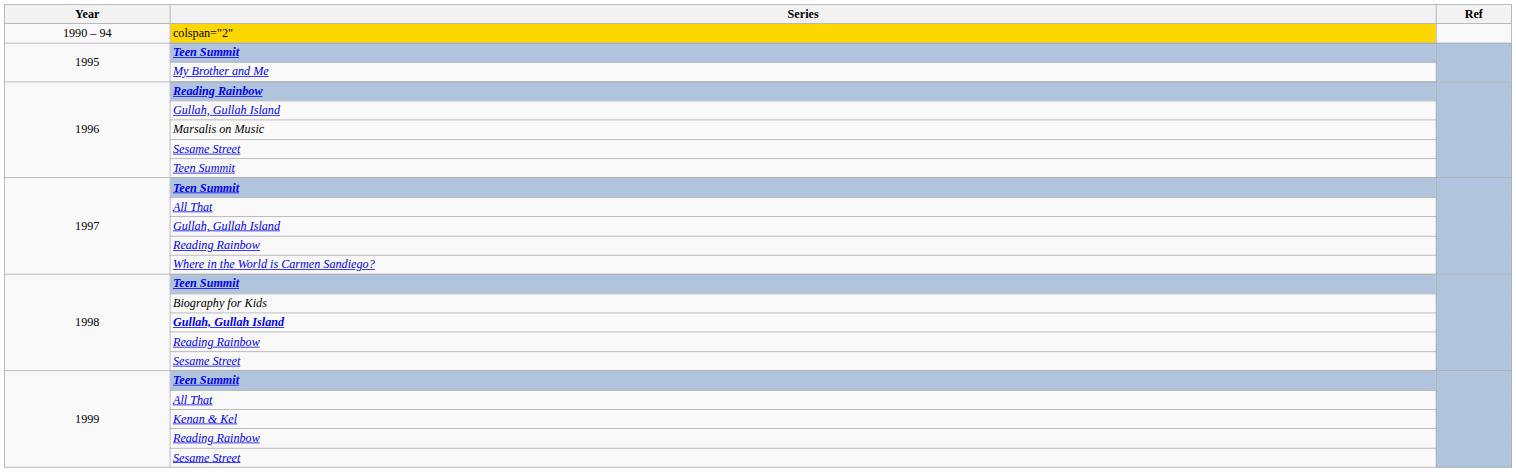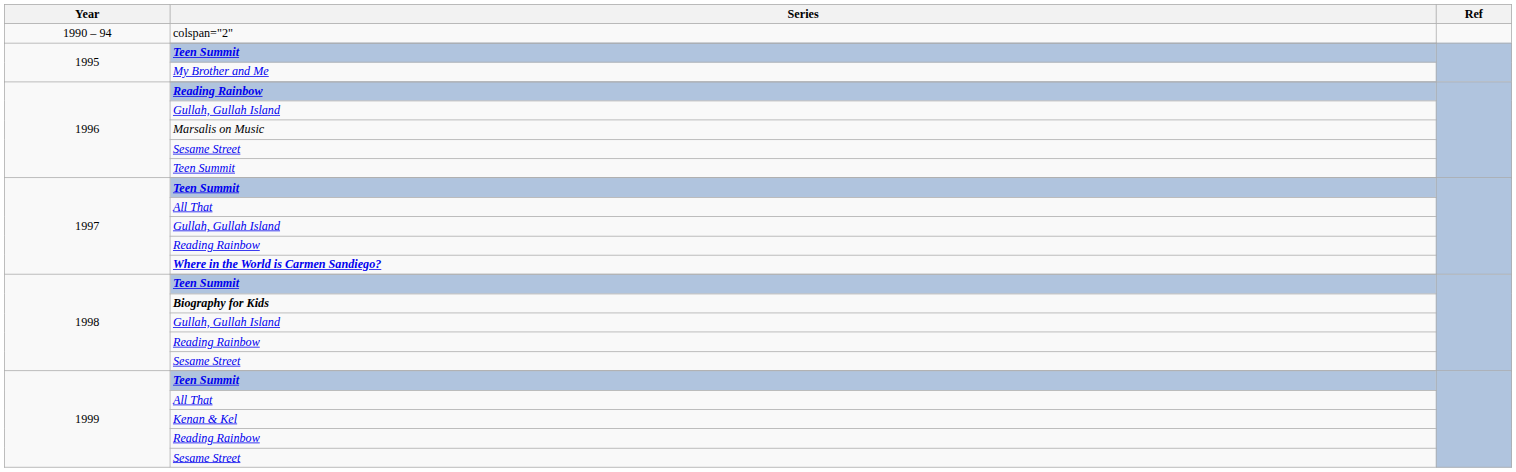(203, 33) gold background -> (203, 33) no background
(274, 264) normal -> (277, 264) bold
(220, 303) normal -> (221, 303) bold
(229, 322) bold -> (226, 322) normal
